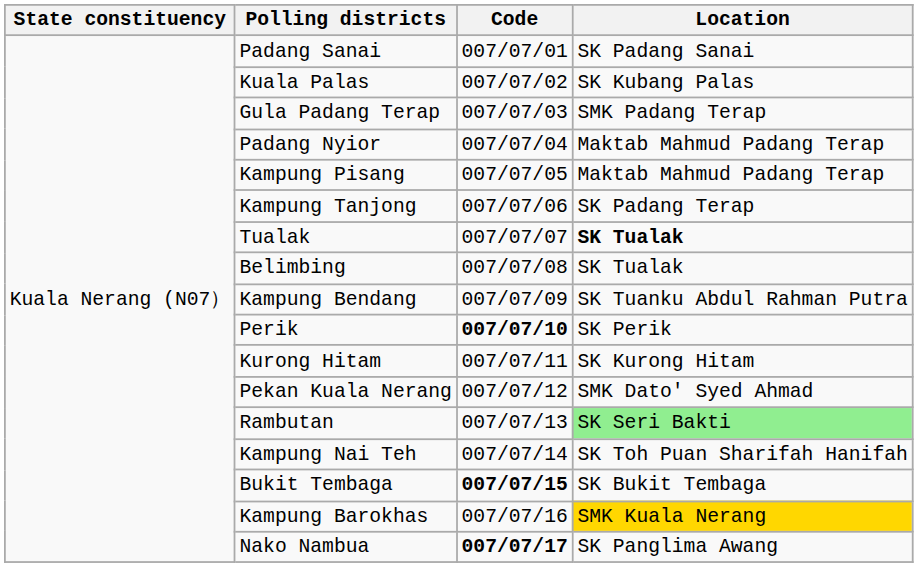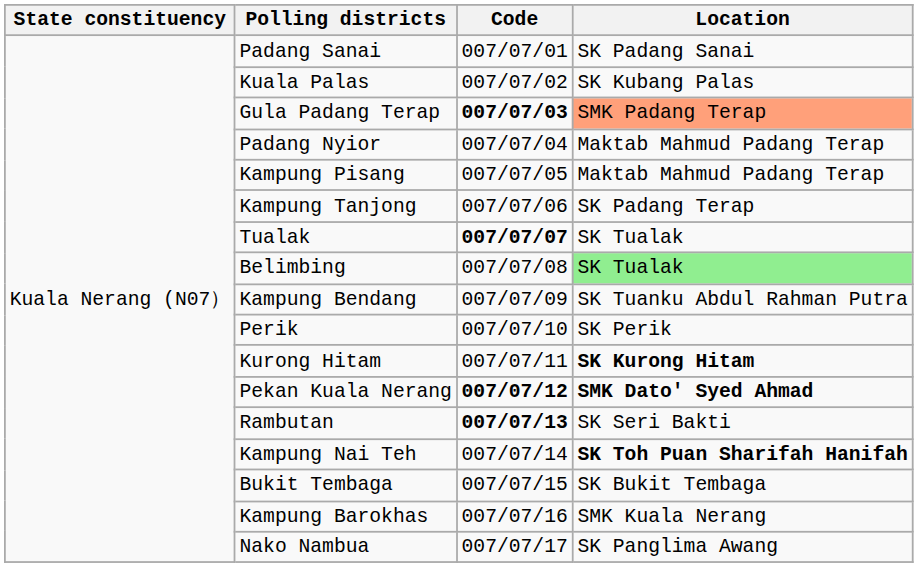(515, 113) normal -> (515, 113) bold
(672, 113) no background -> (672, 113) lightsalmon background
(515, 237) normal -> (515, 237) bold
(630, 237) bold -> (630, 237) normal
(630, 268) no background -> (630, 268) lightgreen background
(515, 330) bold -> (515, 330) normal
(666, 361) normal -> (666, 361) bold
(515, 392) normal -> (515, 392) bold
(695, 392) normal -> (695, 392) bold
(515, 423) normal -> (515, 423) bold
(654, 423) lightgreen background -> (654, 423) no background
(743, 454) normal -> (743, 454) bold
(515, 485) bold -> (515, 485) normal
(672, 516) gold background -> (672, 516) no background
(515, 547) bold -> (515, 547) normal
